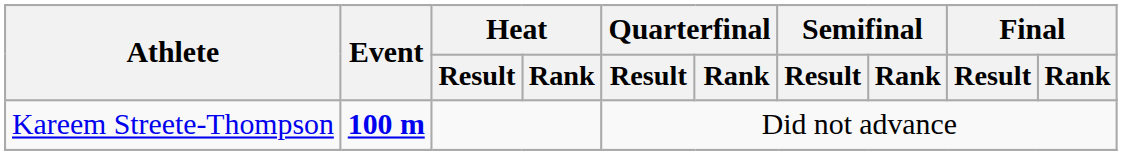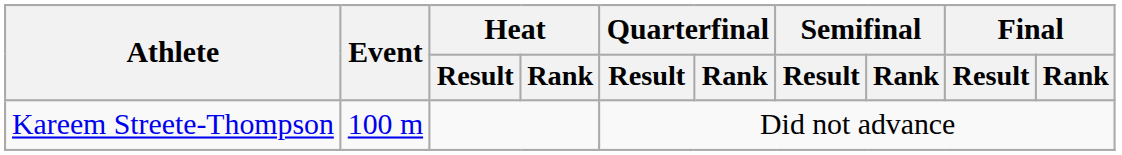(386, 125) bold -> (385, 125) normal
